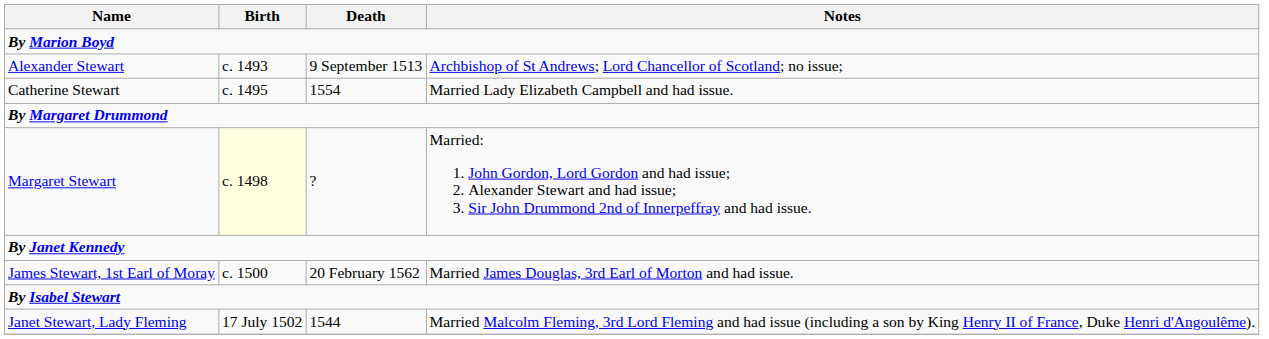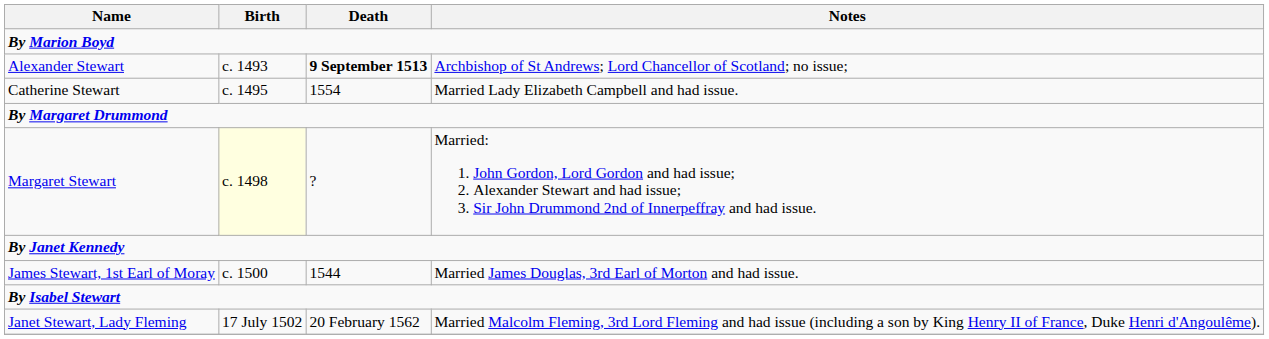(366, 66) normal -> (368, 66) bold
(365, 272) 20 February 1562 -> (325, 272) 1544
(325, 321) 1544 -> (365, 321) 20 February 1562
